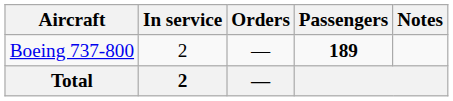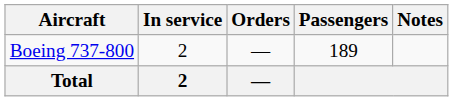(343, 50) bold -> (343, 50) normal
